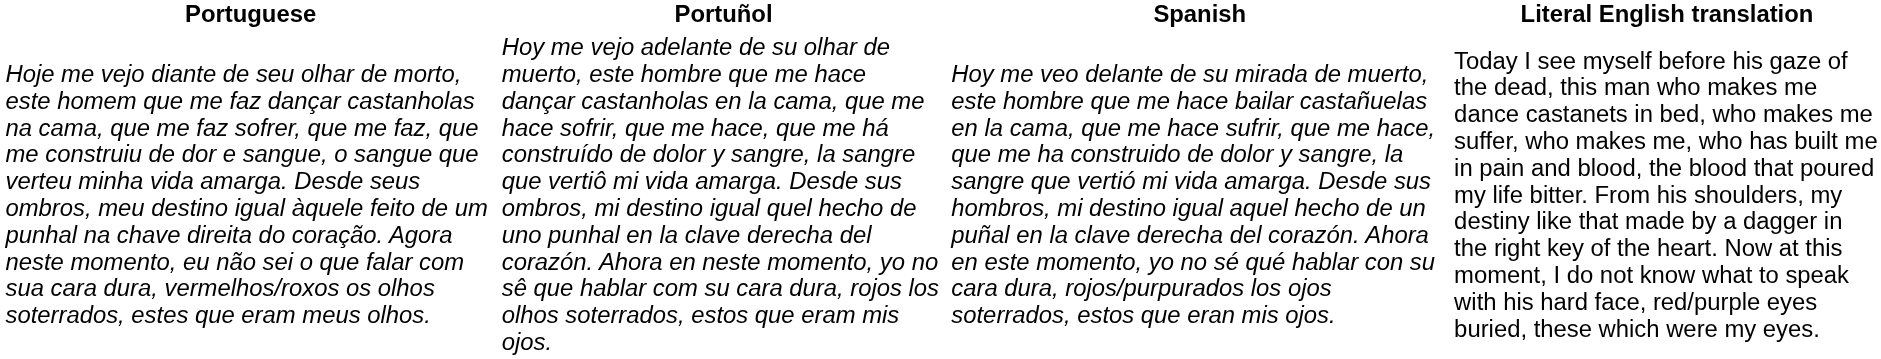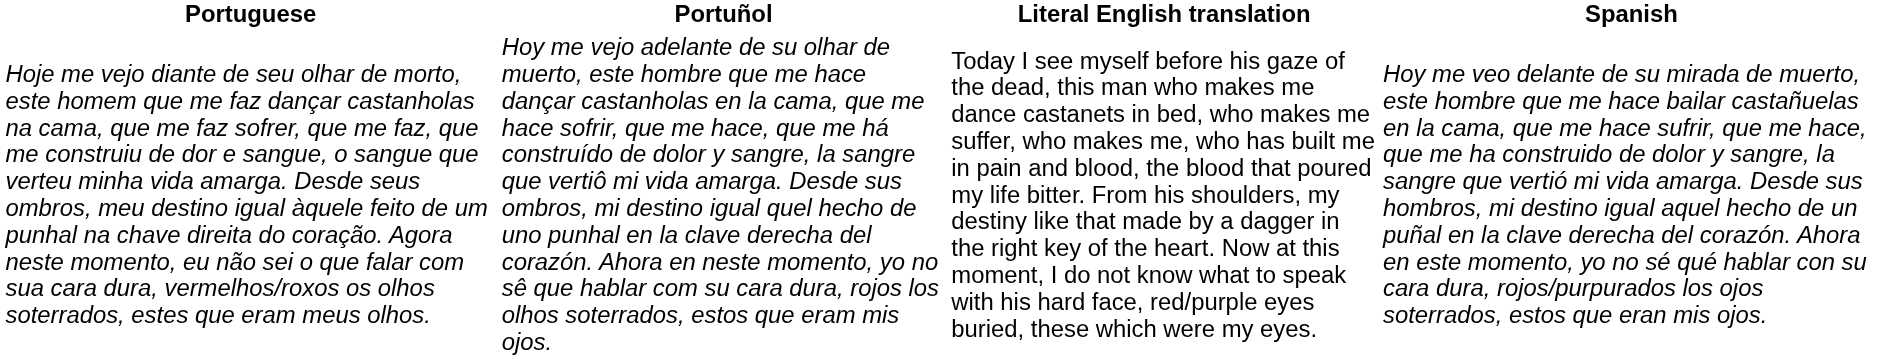columns swapped: (1200, 14) <-> (1667, 14)
